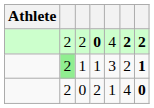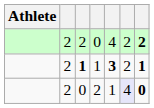(97, 41) bold -> (97, 41) normal
(127, 41) bold -> (127, 41) normal
(67, 66) lightgreen background -> (67, 66) no background
(82, 66) normal -> (82, 66) bold
(112, 66) normal -> (112, 66) bold
(127, 90) no background -> (127, 90) lavender background
